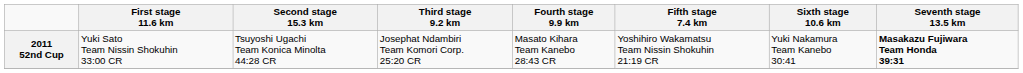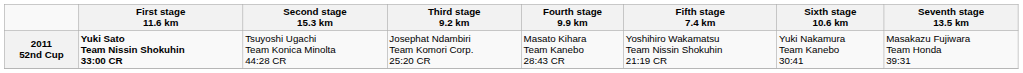(129, 49) normal -> (133, 49) bold
(923, 49) bold -> (928, 49) normal
